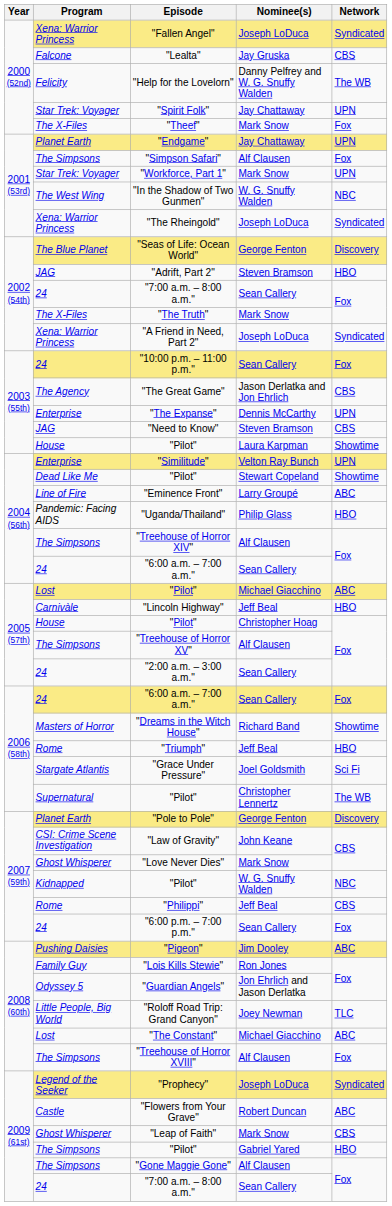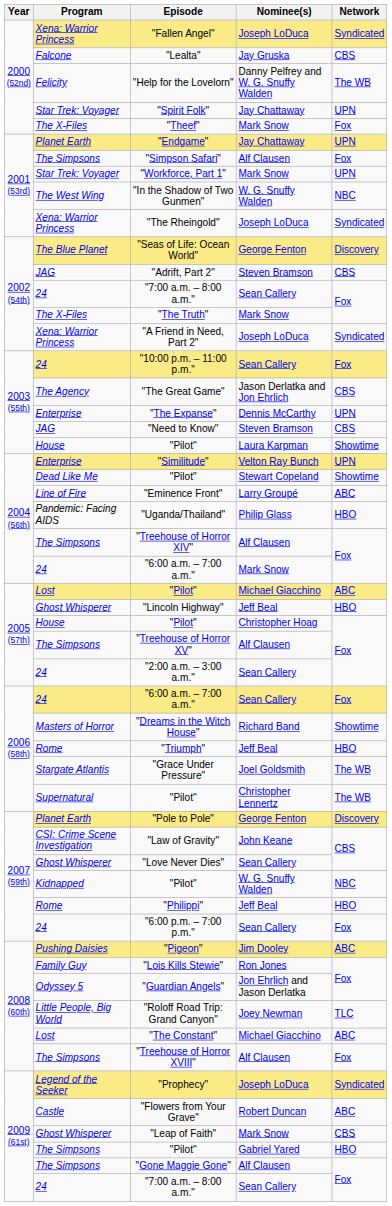(345, 272) HBO -> (345, 272) CBS
(267, 569) Sean Callery -> (264, 569) Mark Snow
(57, 607) Carnivàle -> (73, 607) Ghost Whisperer
(347, 770) Sci Fi -> (353, 770) The WB
(264, 862) Mark Snow -> (267, 862) Sean Callery
(345, 906) CBS -> (345, 906) HBO
